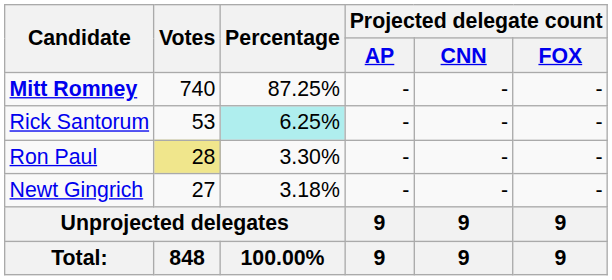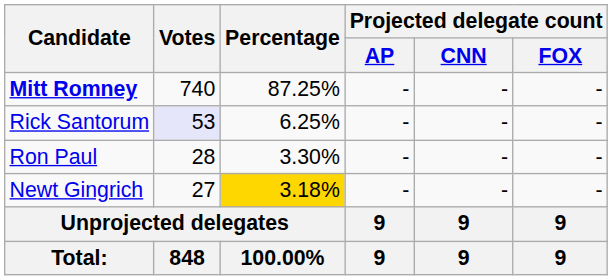(203, 122) no background -> (203, 122) lavender background
(310, 122) paleturquoise background -> (310, 122) no background
(203, 156) khaki background -> (203, 156) no background
(310, 190) no background -> (310, 190) gold background
